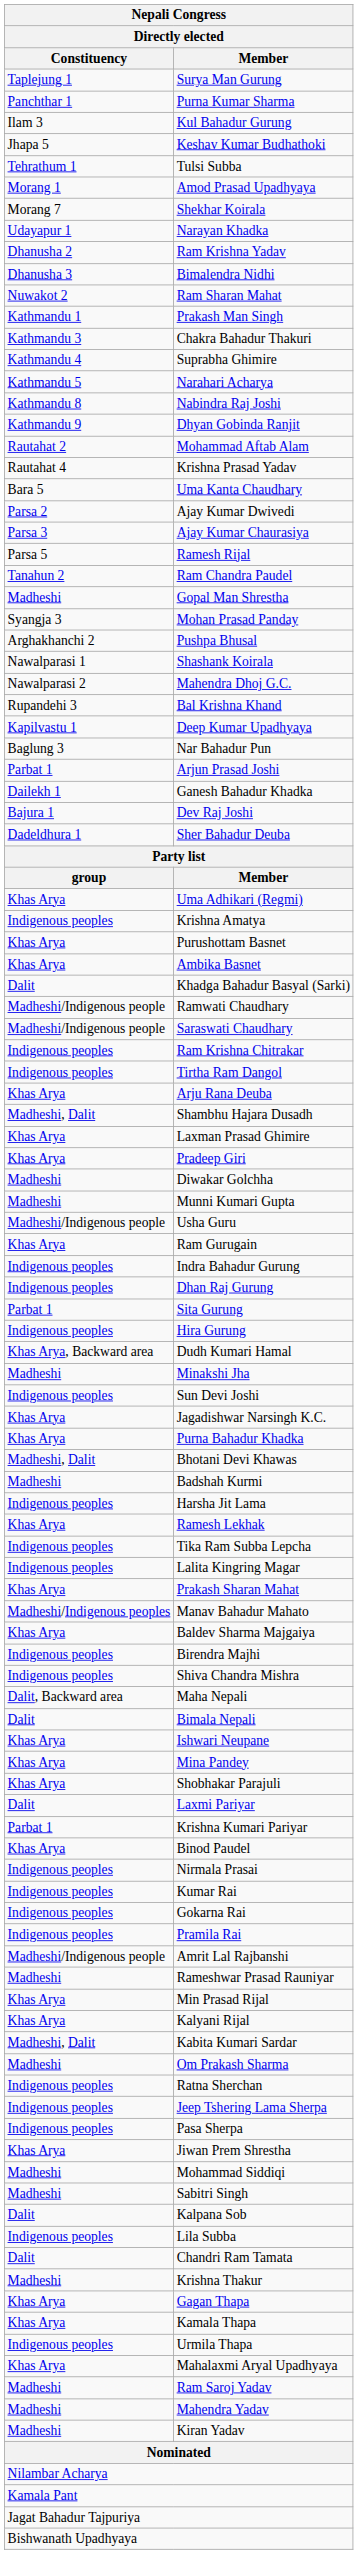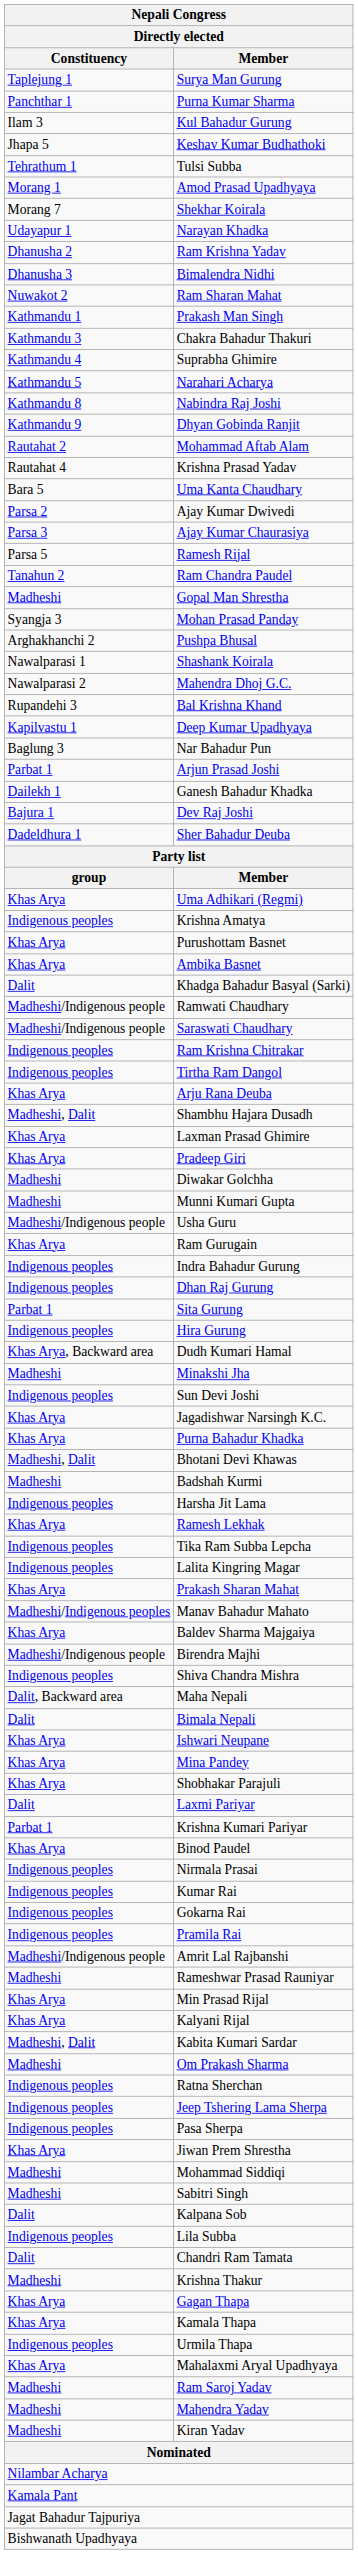(60, 1654) Indigenous peoples -> (86, 1654) Madheshi/Indigenous people
